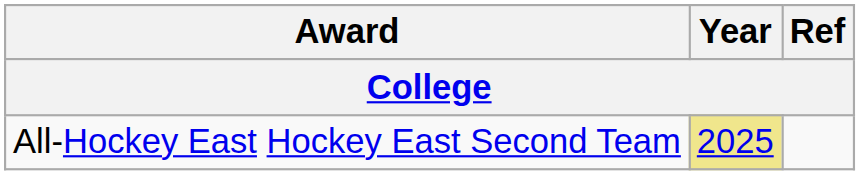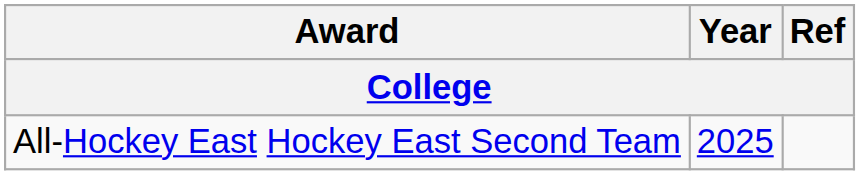(735, 141) khaki background -> (735, 141) no background
